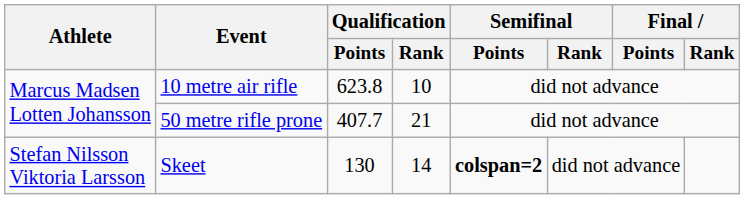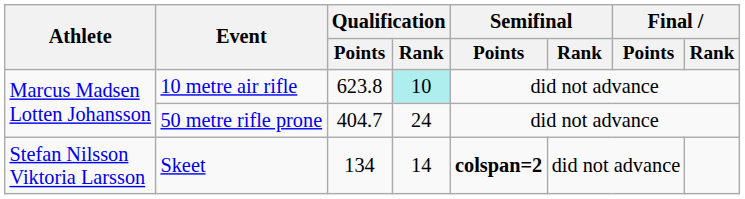(421, 86) no background -> (421, 86) paleturquoise background
(359, 120) 407.7 -> (359, 120) 404.7
(421, 120) 21 -> (421, 120) 24
(359, 165) 130 -> (359, 165) 134
